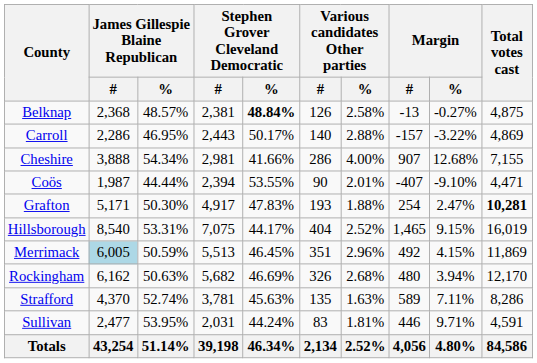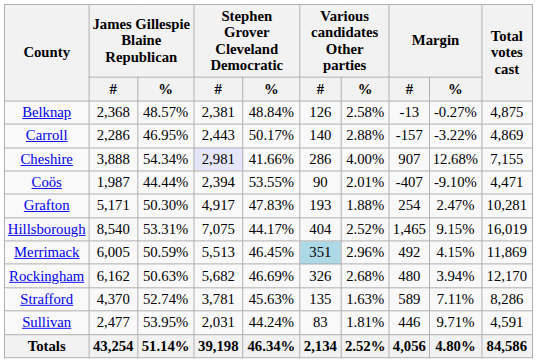(271, 112) bold -> (271, 112) normal
(218, 159) no background -> (218, 159) lavender background
(507, 205) bold -> (507, 205) normal
(113, 252) lightblue background -> (113, 252) no background
(320, 252) no background -> (320, 252) lightblue background
